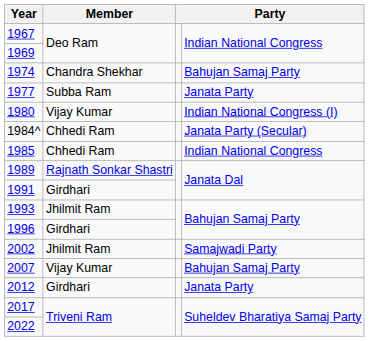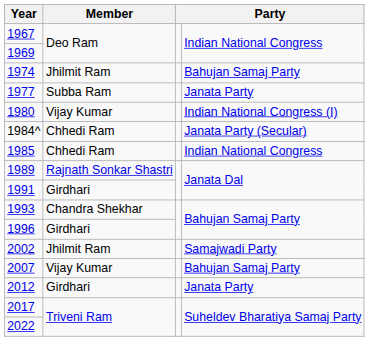(94, 72) Chandra Shekhar -> (78, 72) Jhilmit Ram
(78, 209) Jhilmit Ram -> (94, 209) Chandra Shekhar
